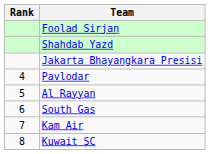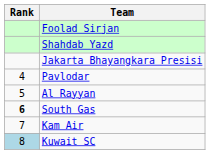(22, 109) normal -> (22, 109) bold
(22, 141) no background -> (22, 141) lightblue background
